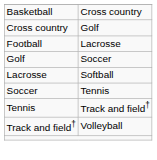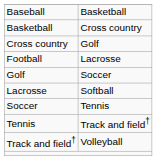+ row: (26, 12)
